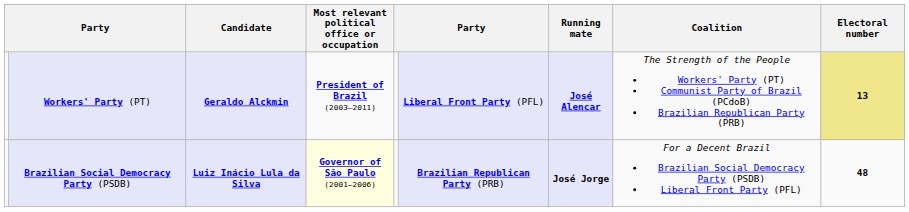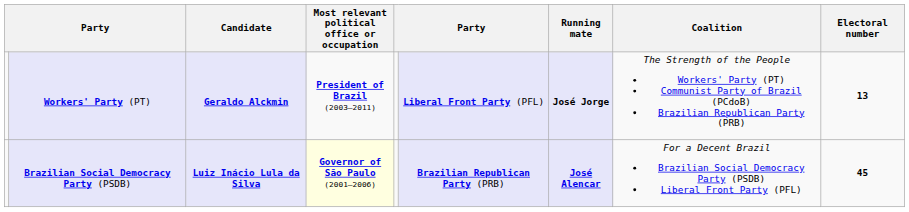(581, 101) José Alencar -> (581, 101) José Jorge
(863, 96) khaki background -> (863, 96) no background
(581, 179) José Jorge -> (581, 179) José Alencar
(863, 173) 48 -> (863, 173) 45
